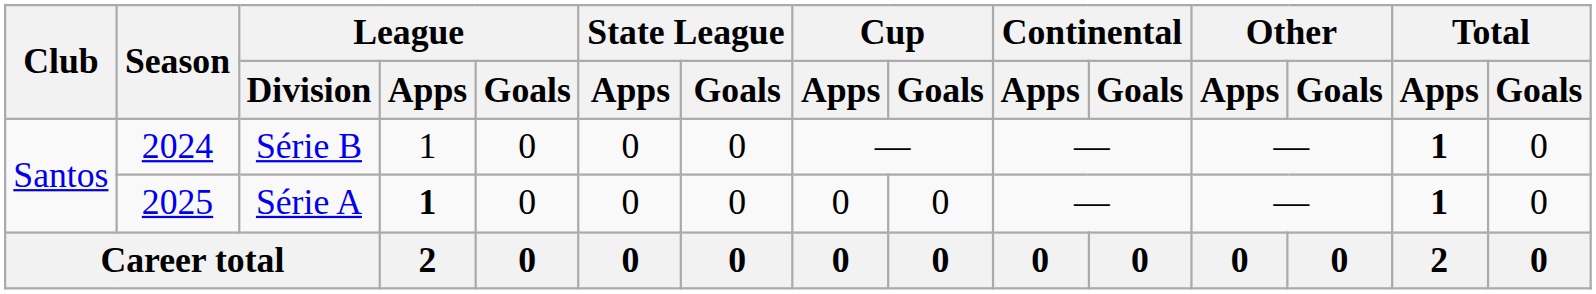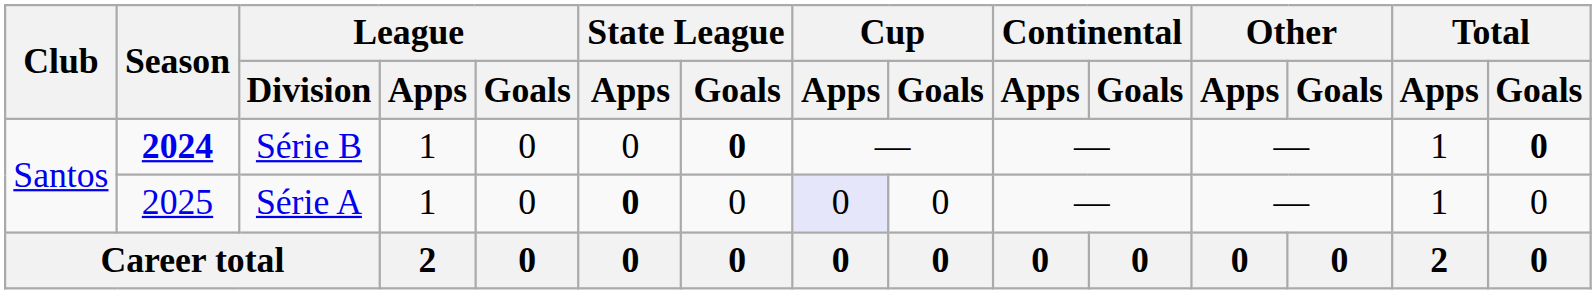(177, 145) normal -> (177, 145) bold
(737, 145) normal -> (737, 145) bold
(1439, 145) bold -> (1439, 145) normal
(1539, 145) normal -> (1539, 145) bold
(427, 202) bold -> (427, 202) normal
(630, 202) normal -> (630, 202) bold
(841, 202) no background -> (841, 202) lavender background
(1439, 202) bold -> (1439, 202) normal
